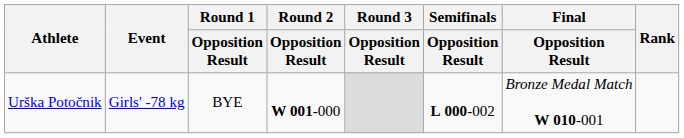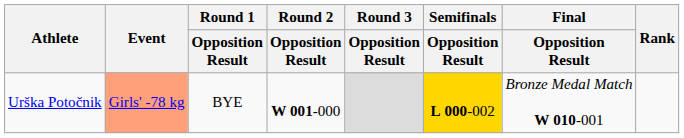(147, 102) no background -> (147, 102) lightsalmon background
(463, 111) no background -> (463, 111) gold background
